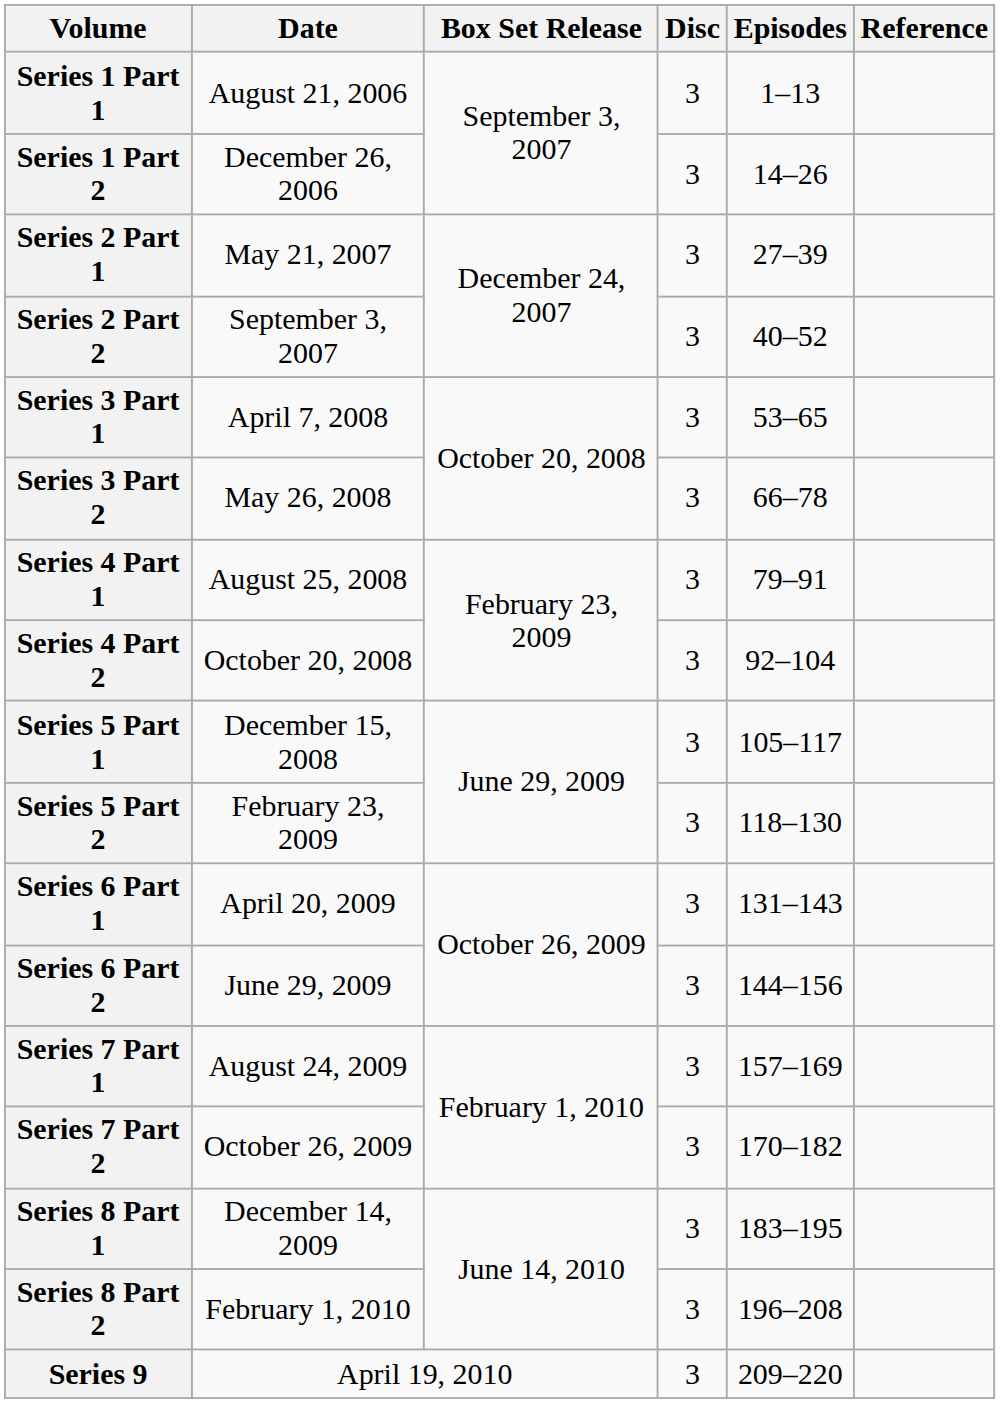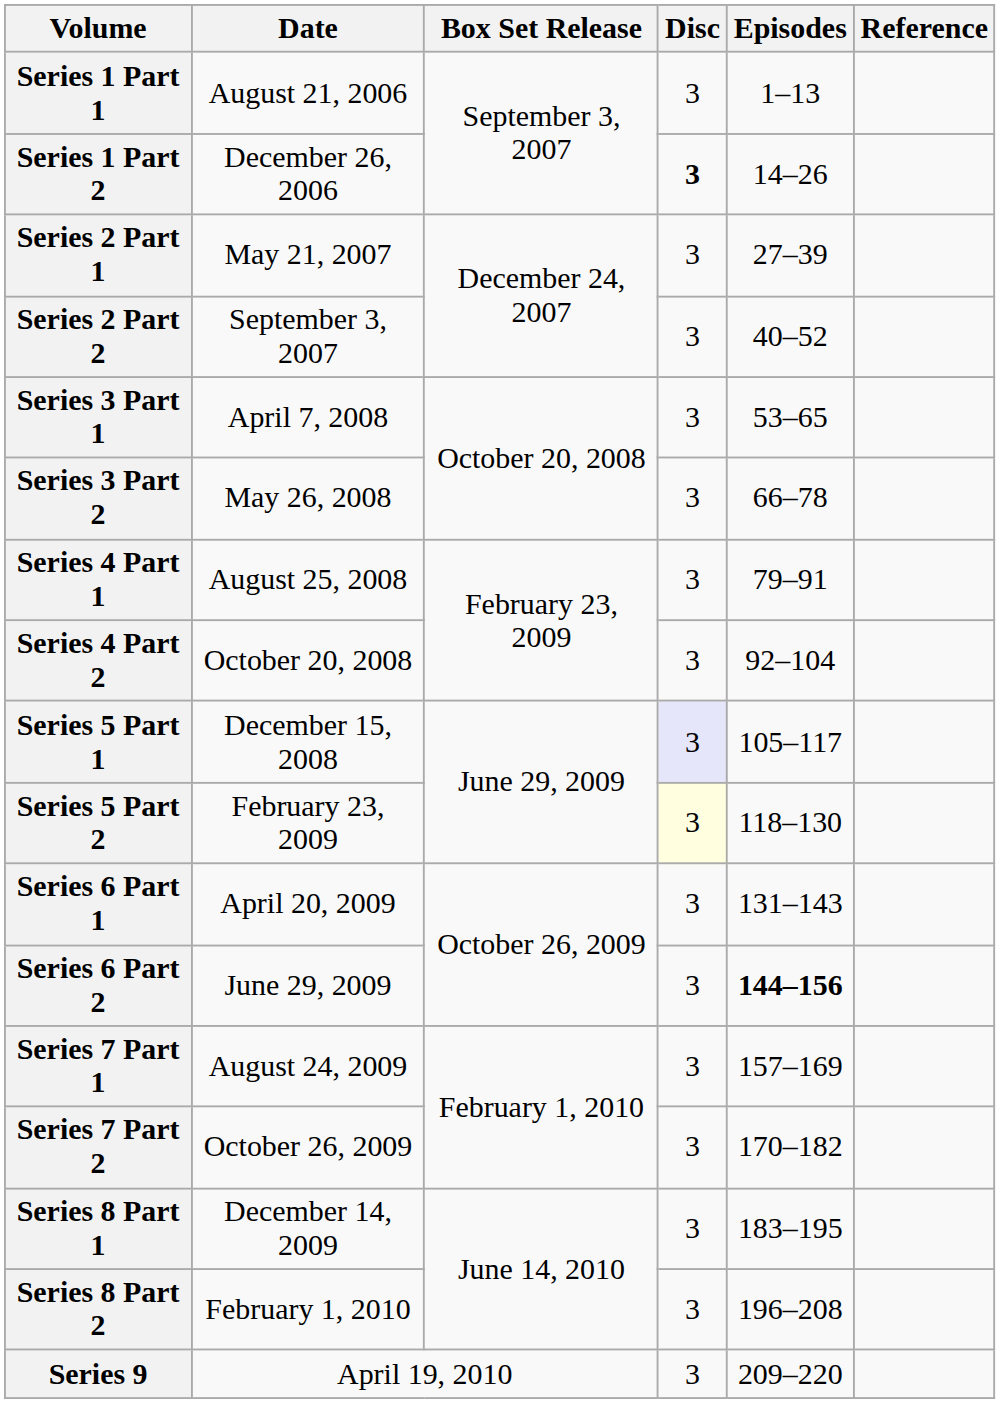(692, 173) normal -> (692, 173) bold
(692, 741) no background -> (692, 741) lavender background
(692, 822) no background -> (692, 822) lightyellow background
(790, 984) normal -> (790, 984) bold
